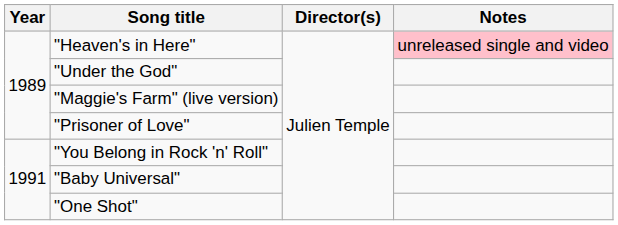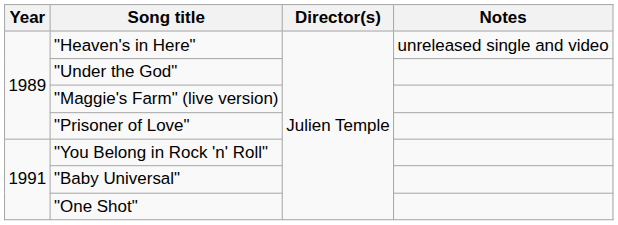(503, 44) pink background -> (503, 44) no background
